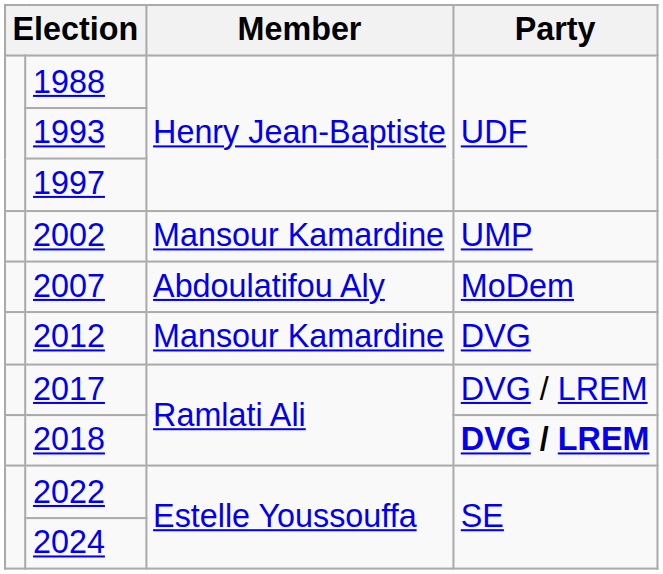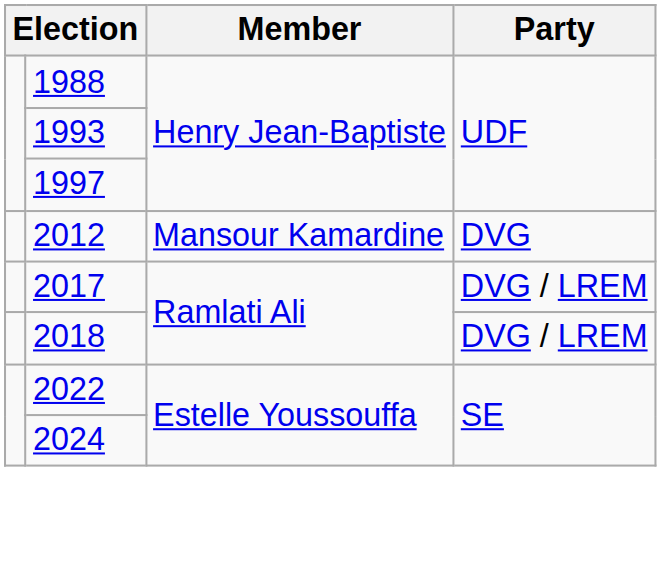- row: (69, 235)
- row: (69, 286)
(555, 440) bold -> (554, 337) normal
